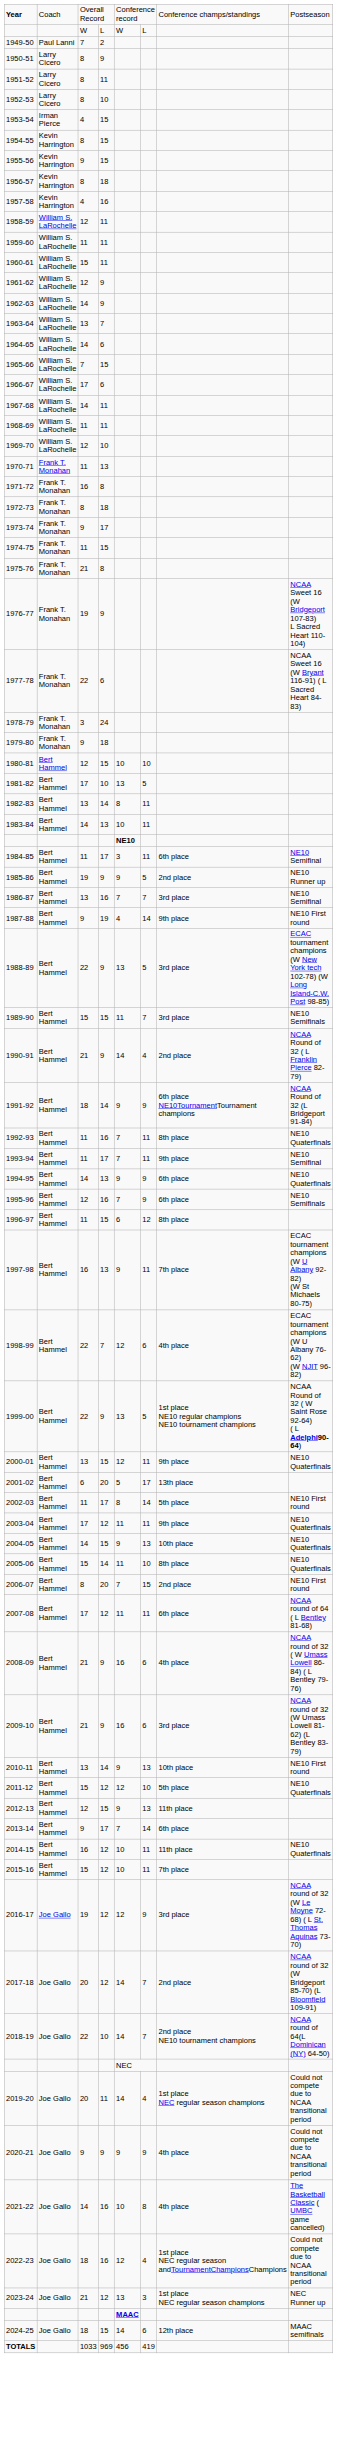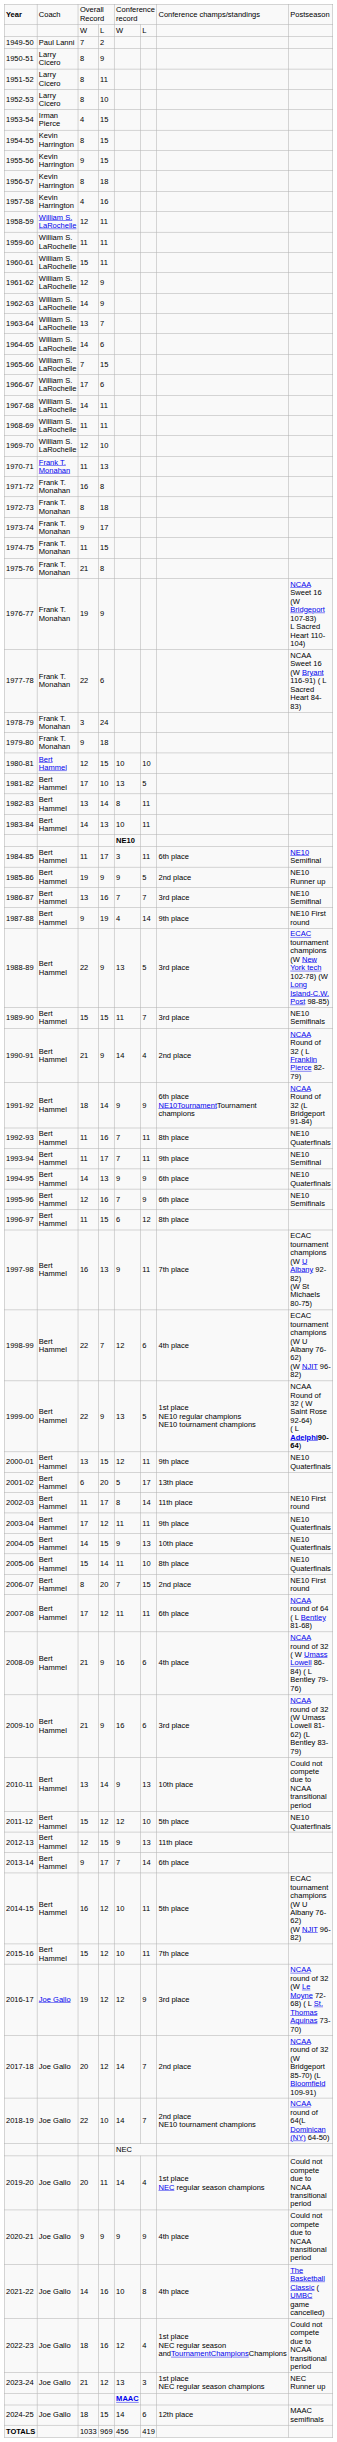(174, 1503) 5th place -> (176, 1503) 11th place
(308, 1767) NE10 First round -> (308, 1784) Could not compete due to NCAA transitional period
(176, 1849) 11th place -> (174, 1908) 5th place
(311, 1849) NE10 Quaterfinals -> (310, 1908) ECAC tournament champions (W U Albany 76-62) (W NJIT 96-82)
